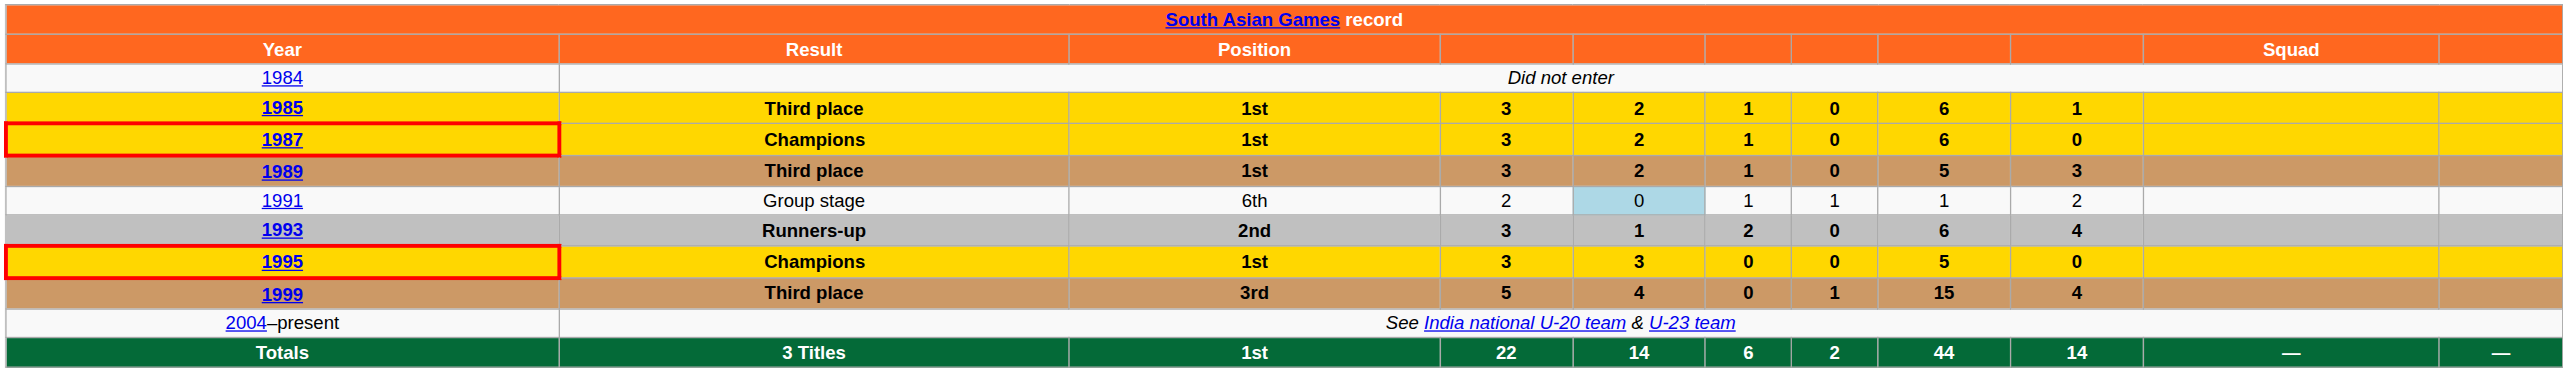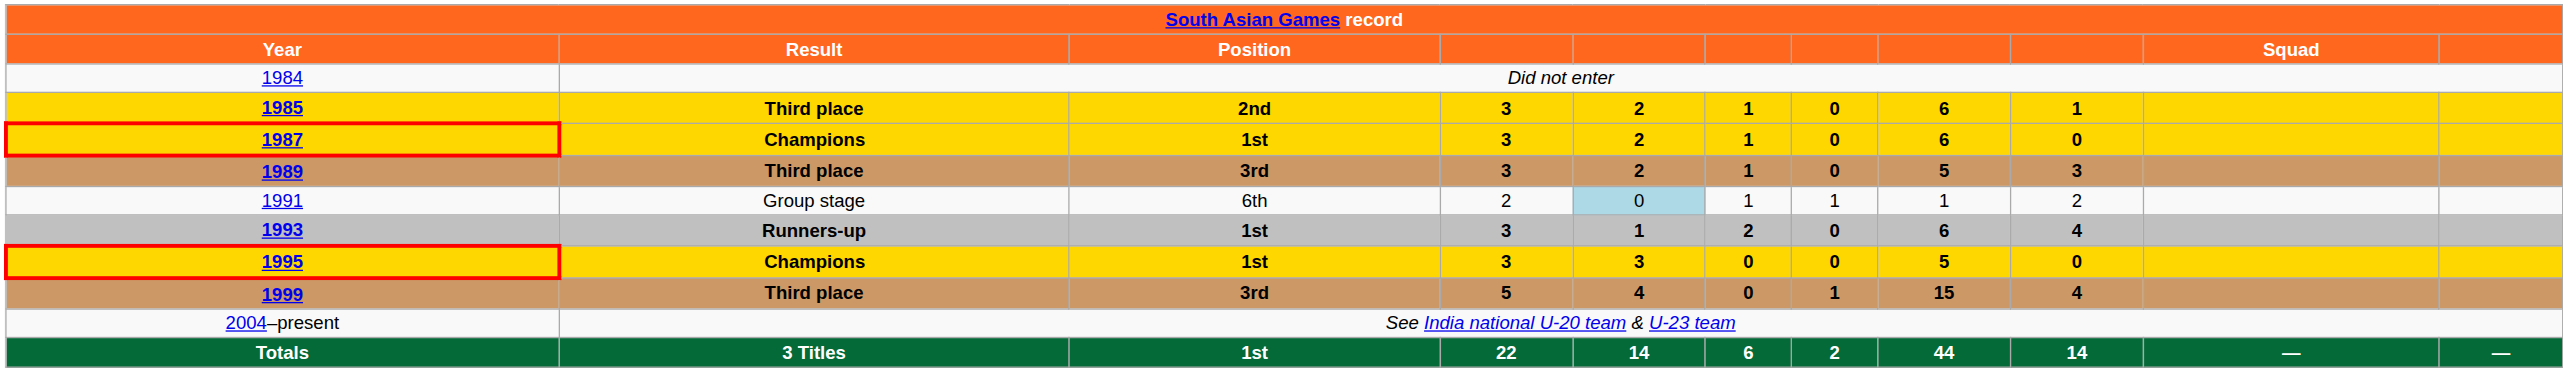(1255, 108) 1st -> (1255, 108) 2nd
(1255, 171) 1st -> (1255, 171) 3rd
(1255, 231) 2nd -> (1255, 231) 1st
